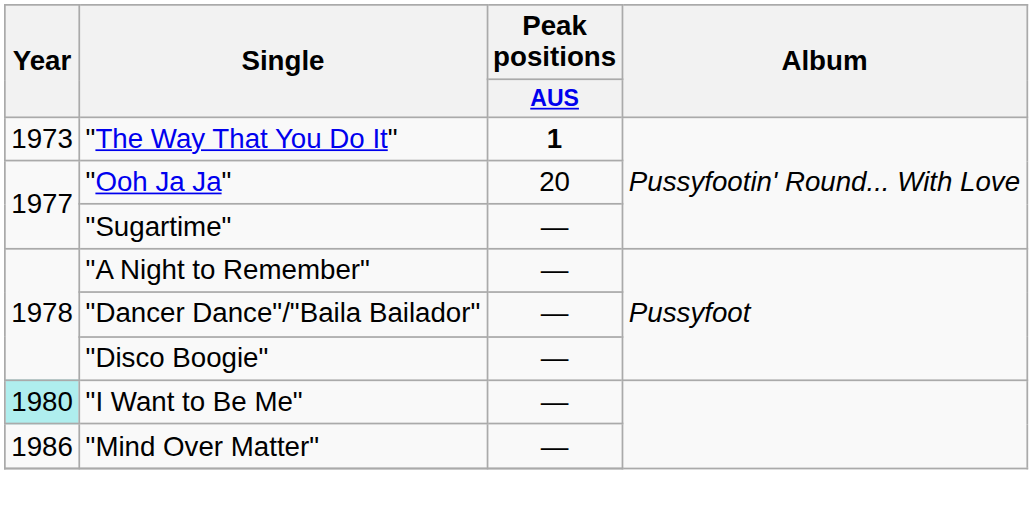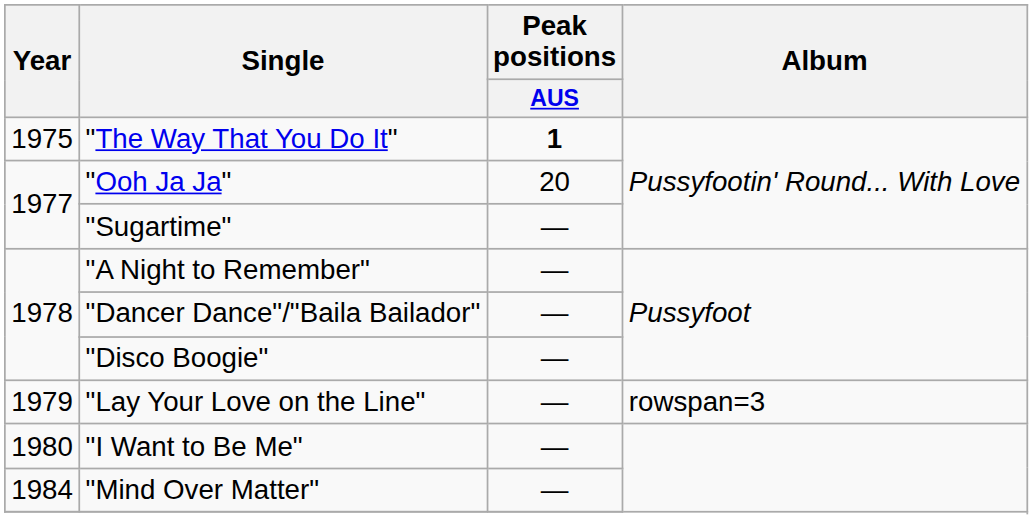(42, 138) 1973 -> (42, 138) 1975
+ row: (255, 401)
(42, 401) paleturquoise background -> (42, 445) no background
(42, 445) 1986 -> (42, 489) 1984
